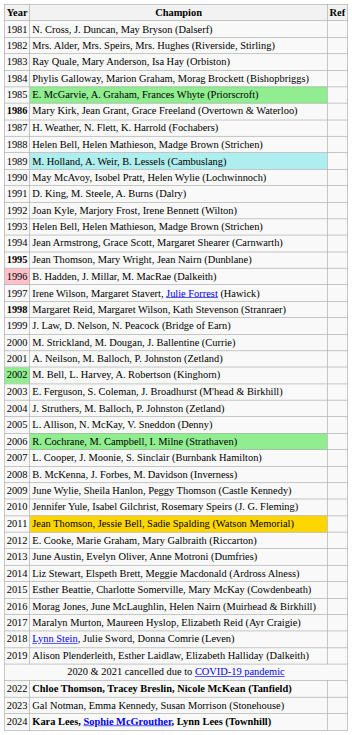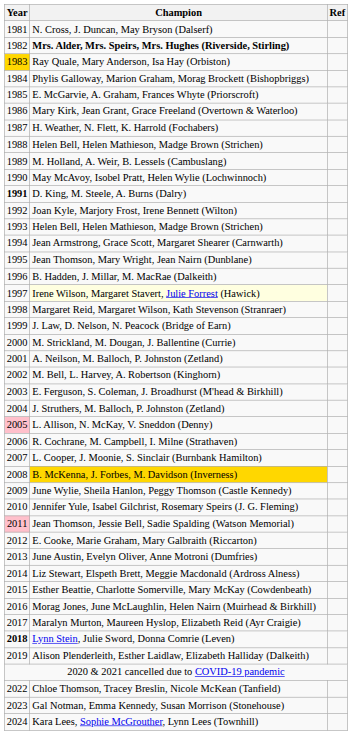(154, 45) normal -> (161, 45) bold
(17, 62) no background -> (17, 62) gold background
(145, 95) lightgreen background -> (145, 95) no background
(17, 111) bold -> (17, 111) normal
(129, 161) paleturquoise background -> (129, 161) no background
(17, 194) normal -> (17, 194) bold
(17, 260) bold -> (17, 260) normal
(17, 276) pink background -> (17, 276) no background
(146, 293) no background -> (146, 293) lightyellow background
(17, 309) bold -> (17, 309) normal
(17, 375) lightgreen background -> (17, 375) no background
(17, 425) no background -> (17, 425) pink background
(135, 441) lightgreen background -> (135, 441) no background
(135, 474) no background -> (135, 474) gold background
(17, 524) no background -> (17, 524) pink background
(163, 524) gold background -> (163, 524) no background
(17, 639) normal -> (17, 639) bold
(162, 688) bold -> (156, 688) normal
(152, 721) bold -> (145, 721) normal
